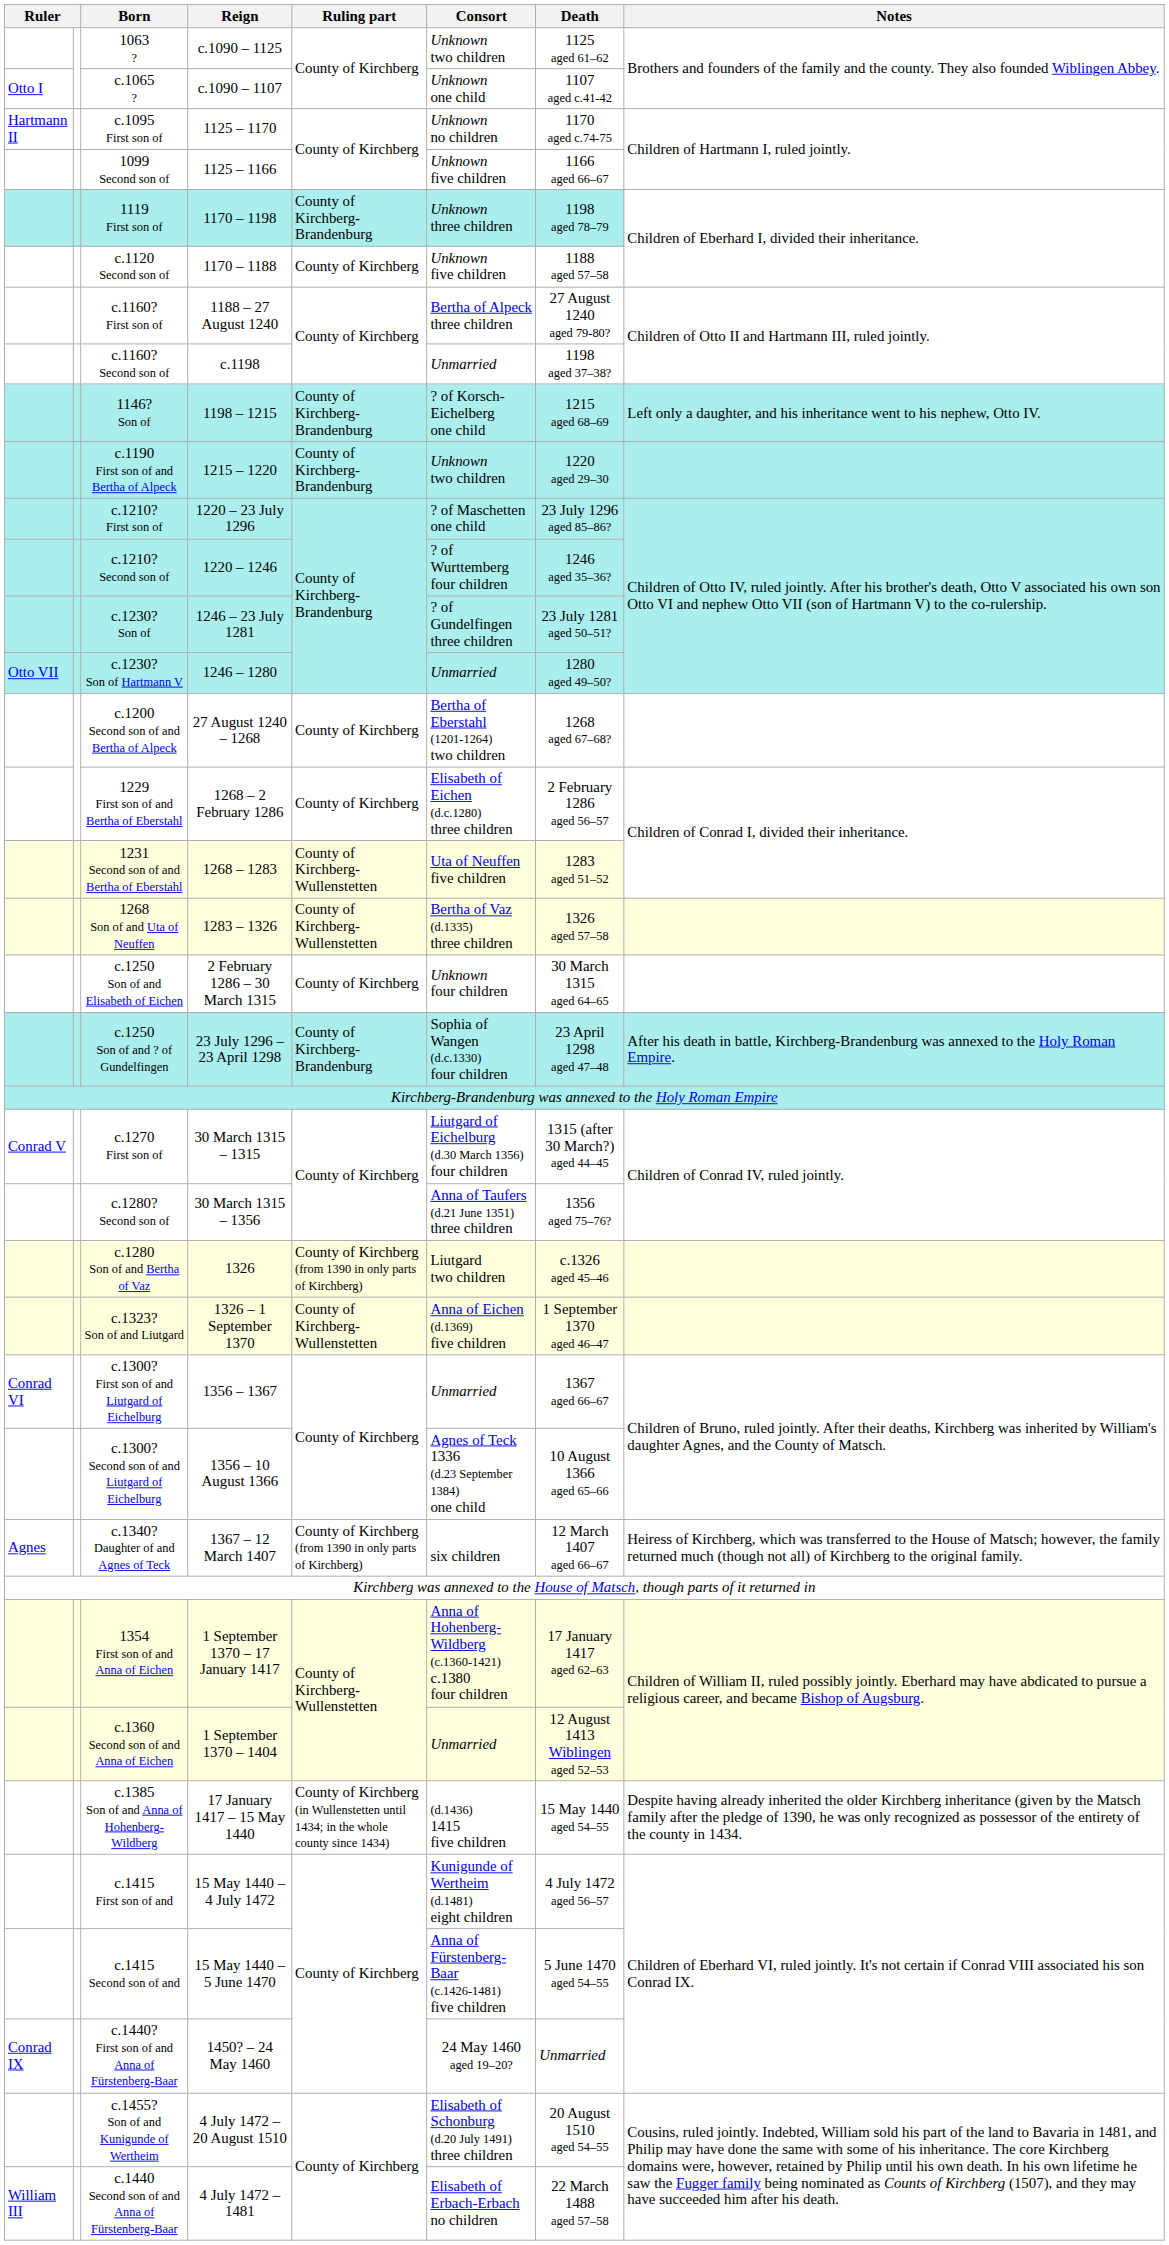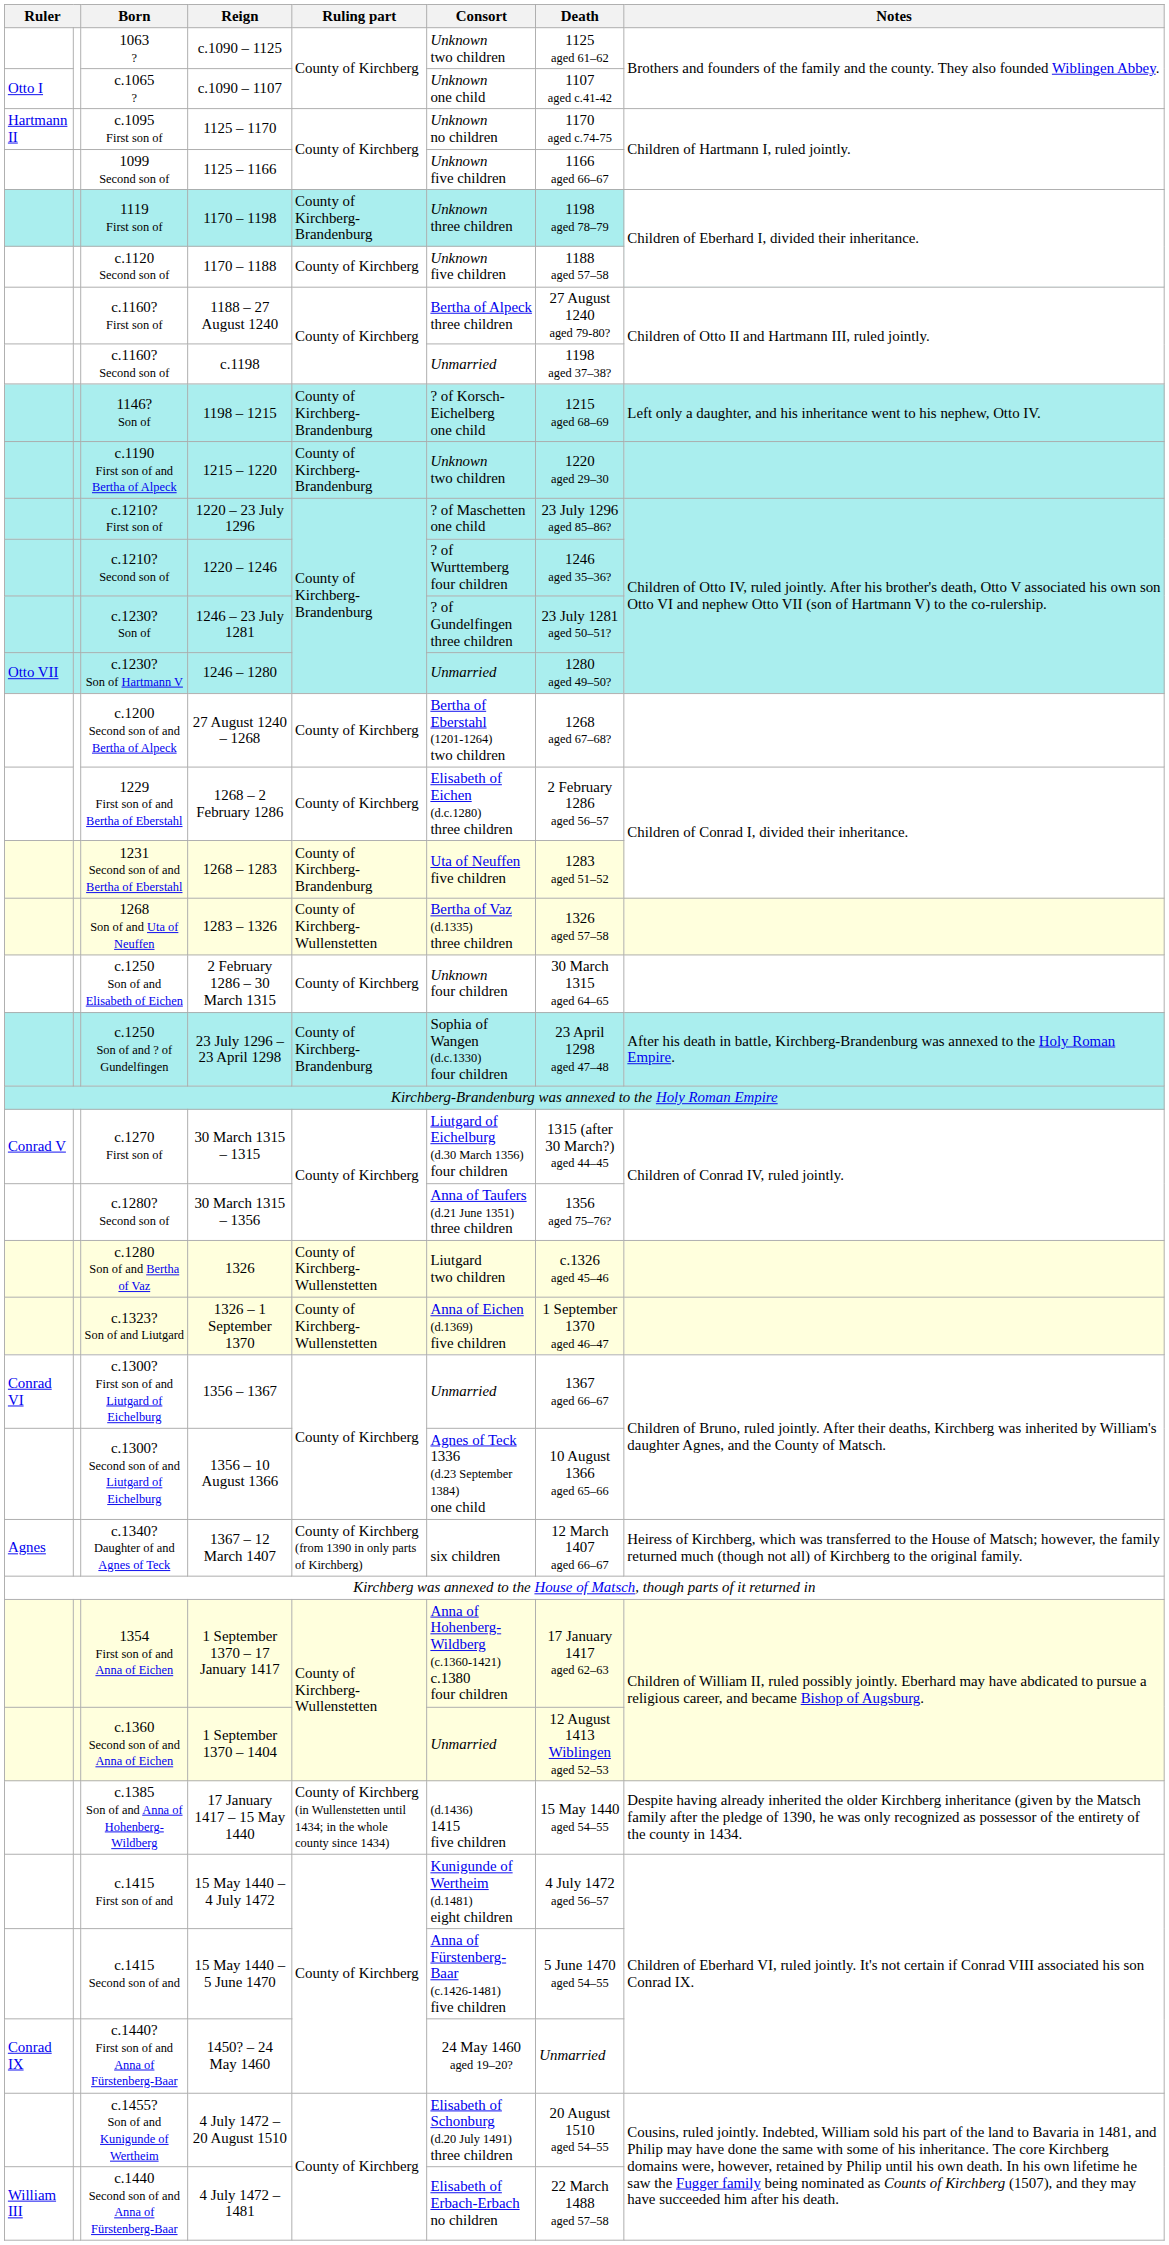(336, 869) County of Kirchberg-Wullenstetten -> (334, 869) County of Kirchberg-Brandenburg
(357, 1269) County of Kirchberg (from 1390 in only parts of Kirchberg) -> (336, 1269) County of Kirchberg-Wullenstetten
